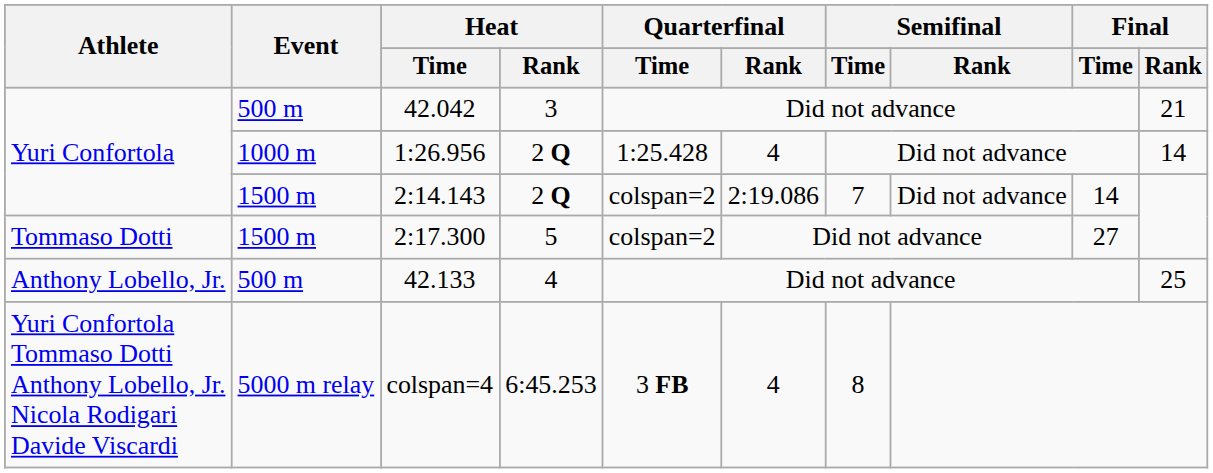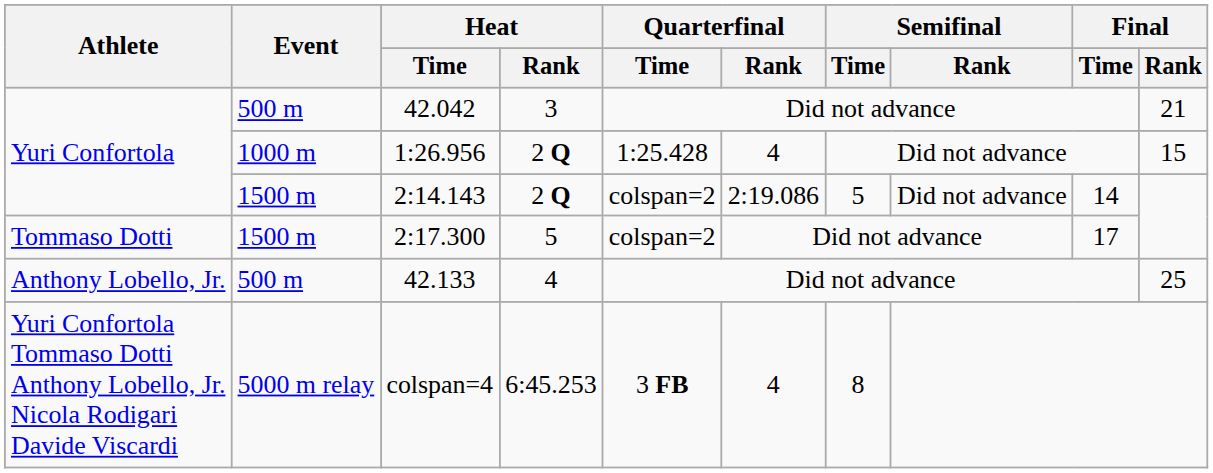(1173, 152) 14 -> (1173, 152) 15
(858, 194) 7 -> (858, 194) 5
(1106, 237) 27 -> (1106, 237) 17
